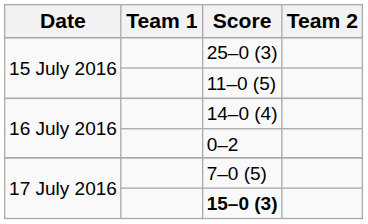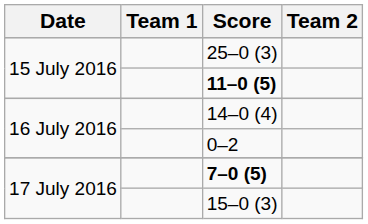(241, 83) normal -> (242, 83) bold
(237, 173) normal -> (237, 173) bold
(242, 203) bold -> (242, 203) normal
